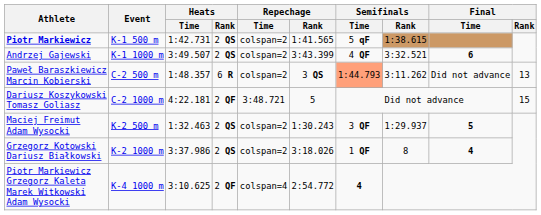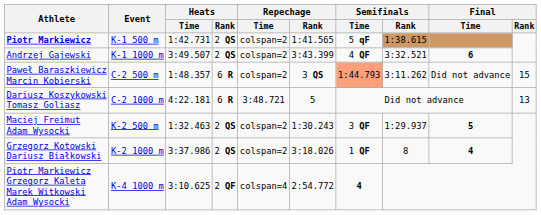(524, 75) 13 -> (524, 75) 15
(225, 100) 2 QF -> (225, 100) 6 R
(524, 100) 15 -> (524, 100) 13
